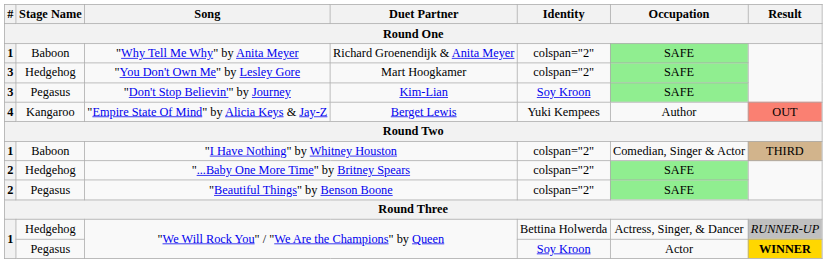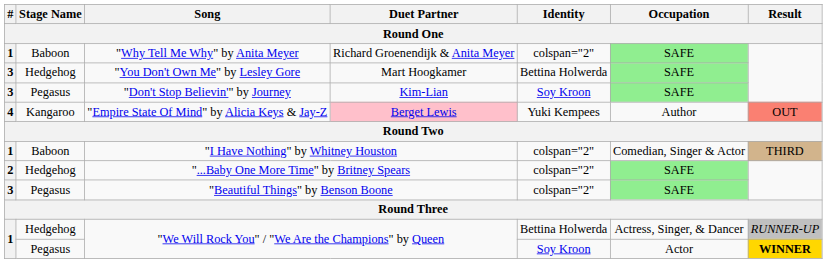(564, 72) colspan="2" -> (564, 72) Bettina Holwerda
(424, 111) no background -> (424, 111) pink background
(10, 190) 2 -> (10, 190) 3
